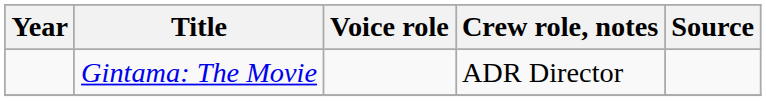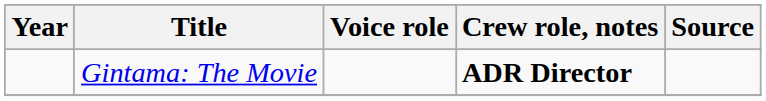(543, 71) normal -> (547, 71) bold
